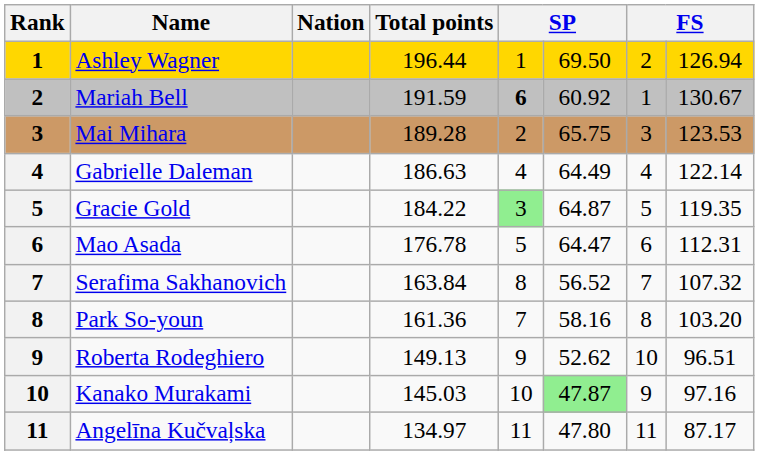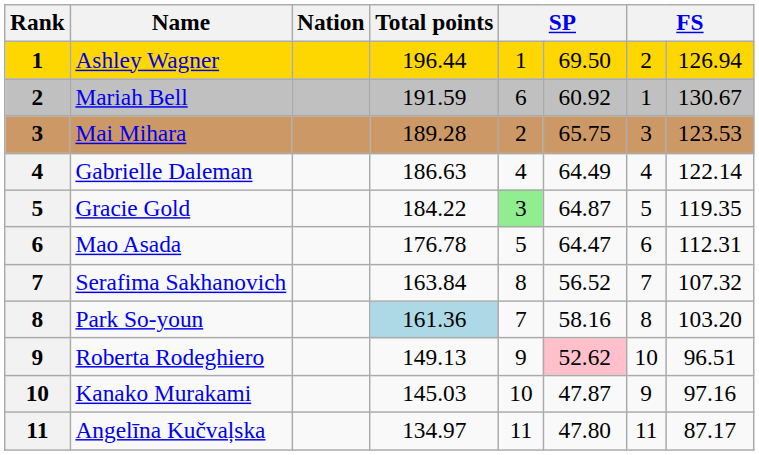(521, 97) bold -> (521, 97) normal
(434, 319) no background -> (434, 319) lightblue background
(585, 356) no background -> (585, 356) pink background
(585, 393) lightgreen background -> (585, 393) no background
